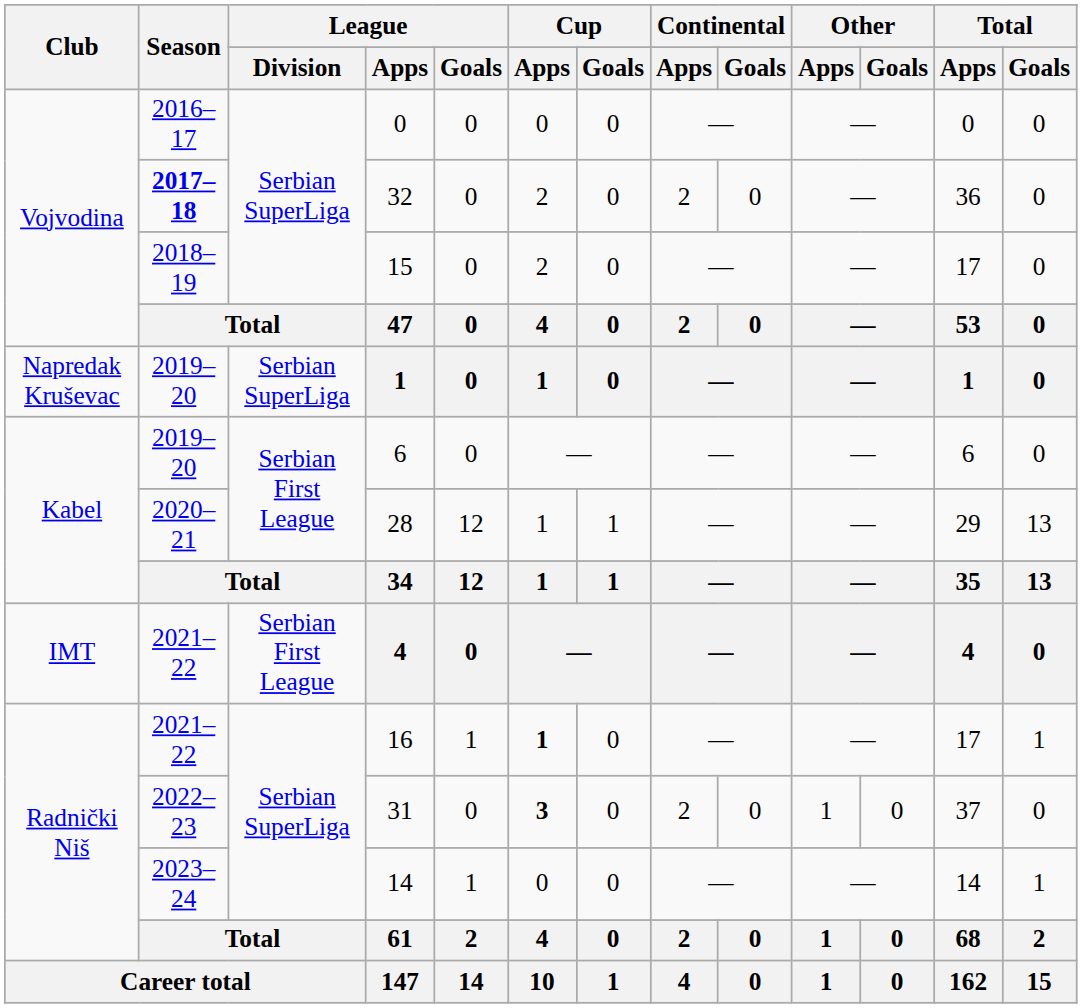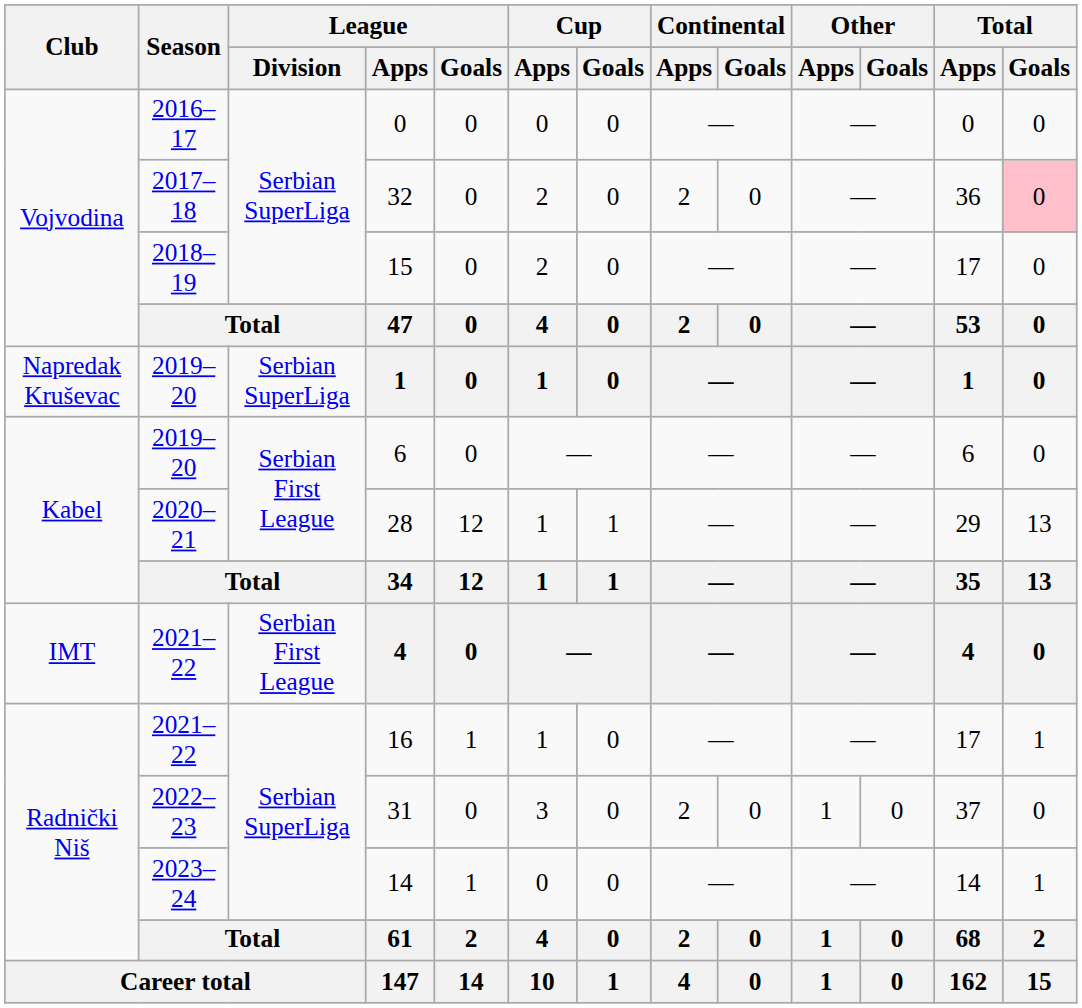(184, 196) bold -> (184, 196) normal
(1039, 196) no background -> (1039, 196) pink background
(542, 739) bold -> (542, 739) normal
(542, 811) bold -> (542, 811) normal
